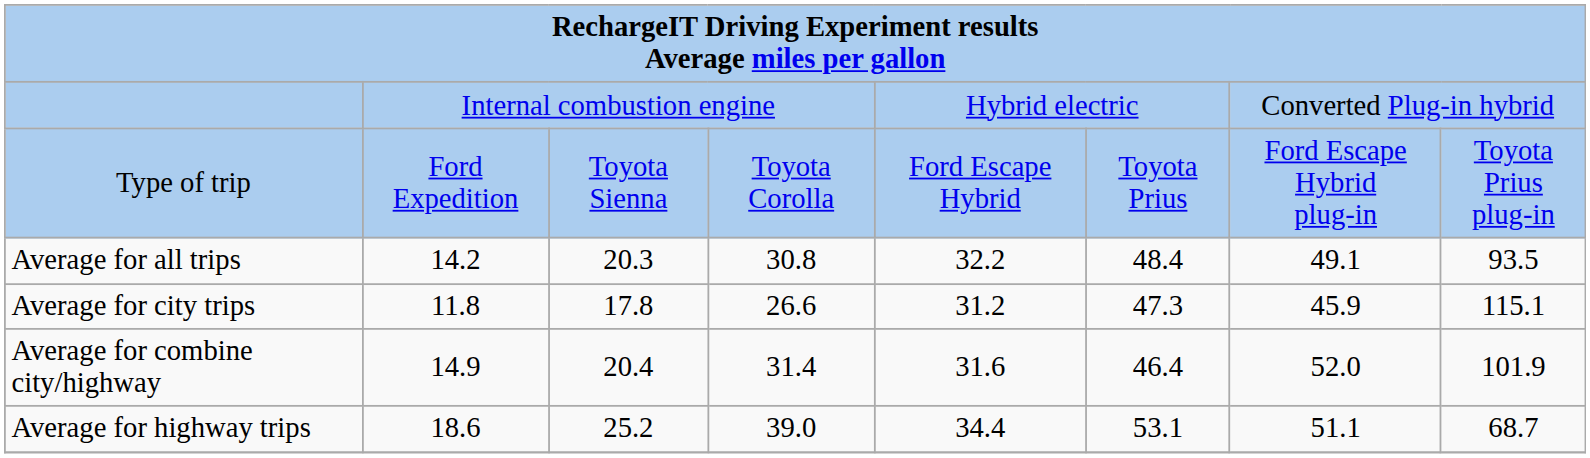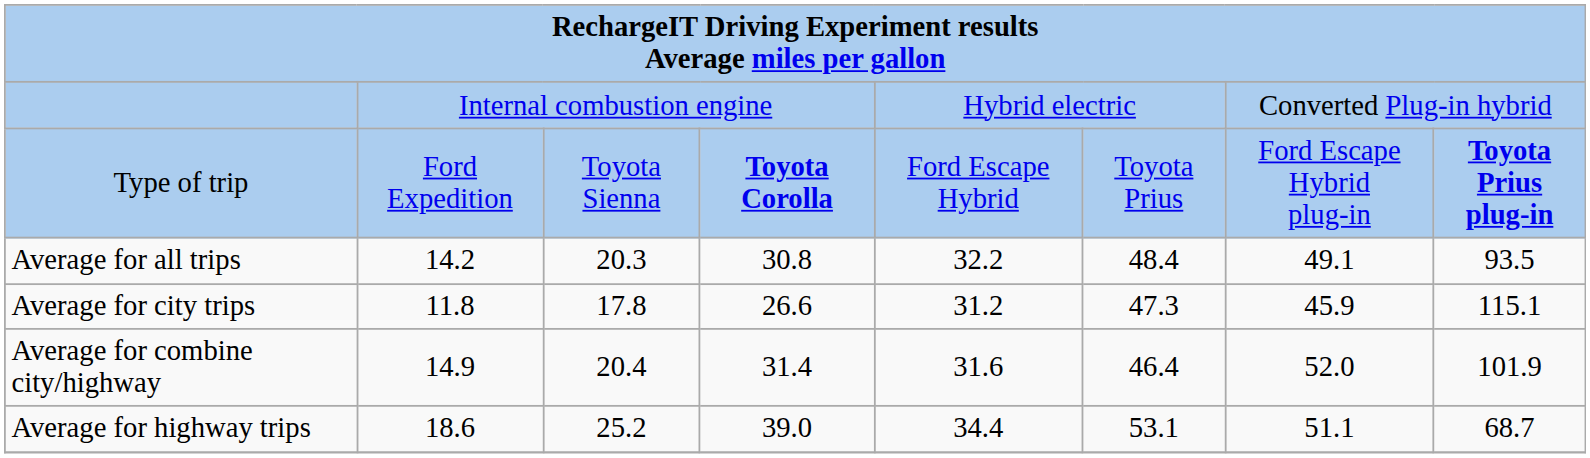(791, 182) normal -> (787, 182) bold
(1513, 182) normal -> (1510, 182) bold
